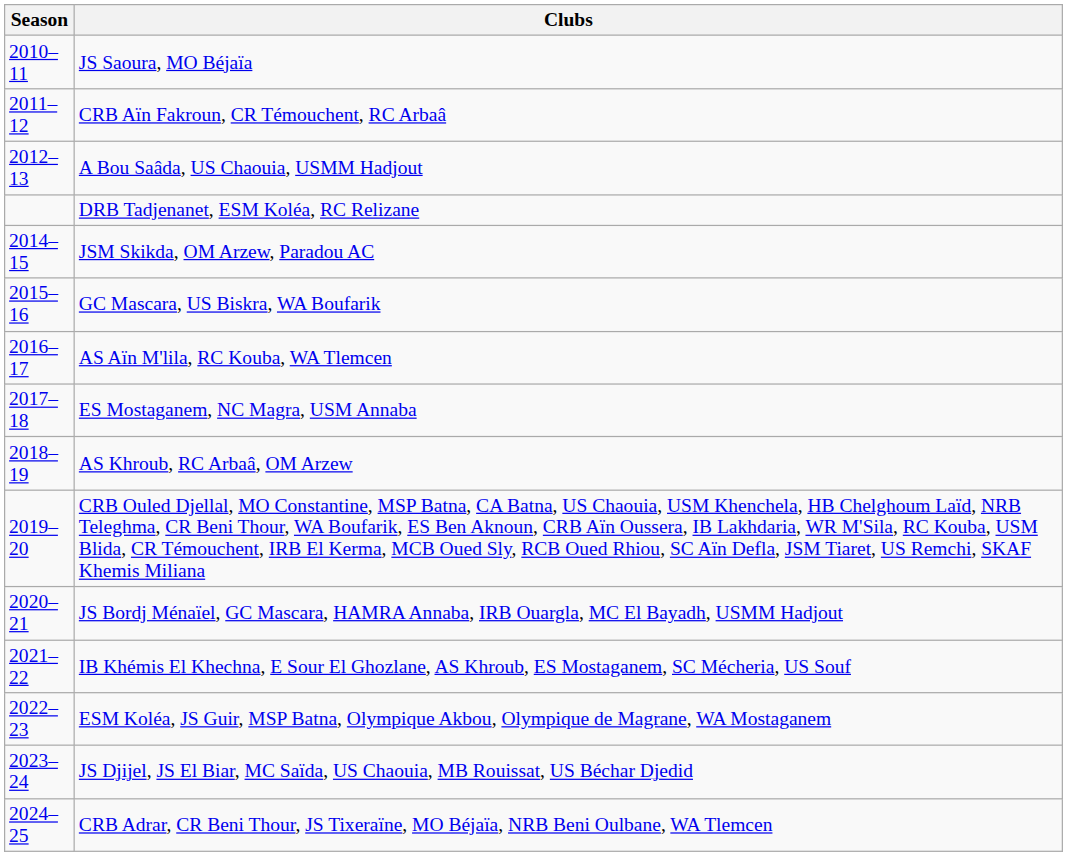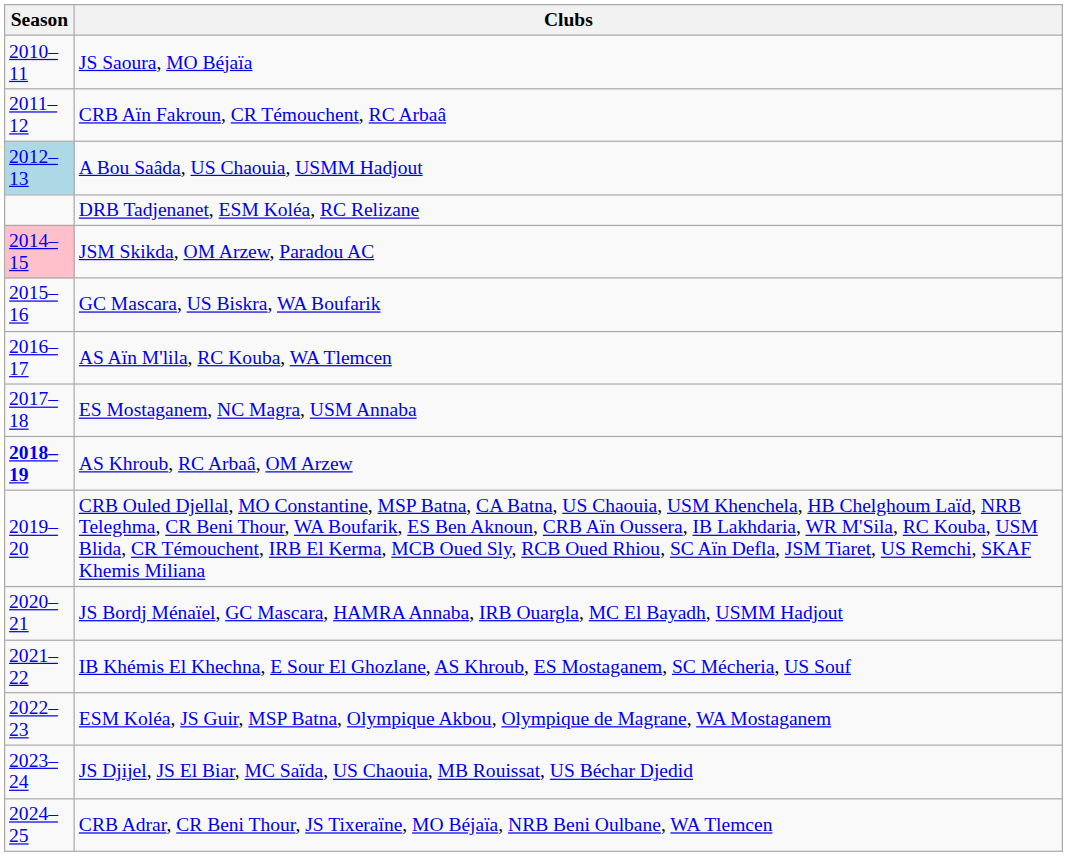(34, 167) no background -> (34, 167) lightblue background
(34, 251) no background -> (34, 251) pink background
(34, 463) normal -> (34, 463) bold
